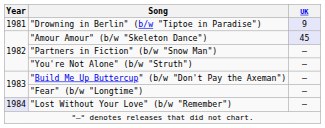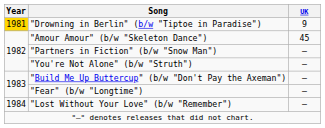(16, 24) no background -> (16, 24) gold background
(304, 24) lavender background -> (304, 24) no background
(304, 38) lavender background -> (304, 38) no background
(16, 104) lavender background -> (16, 104) no background
